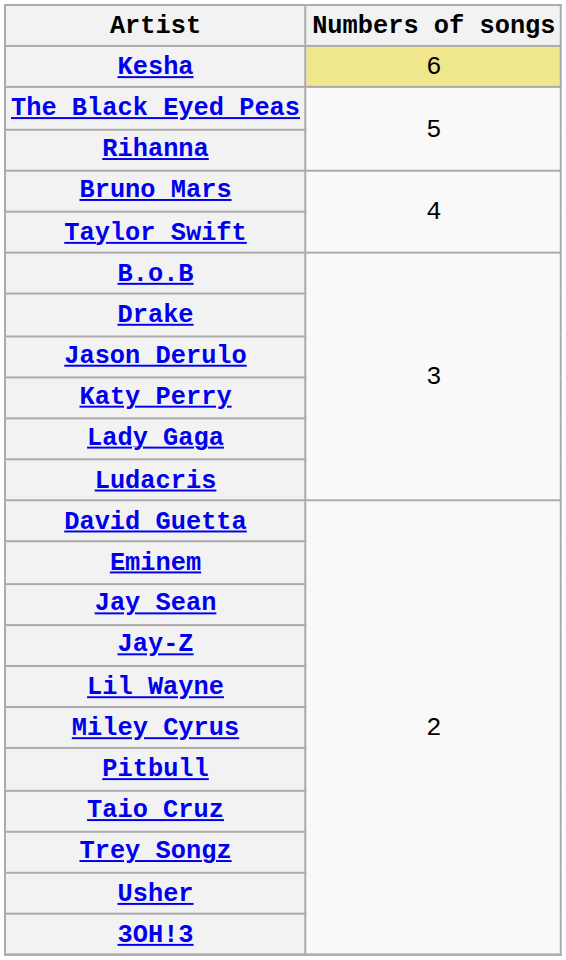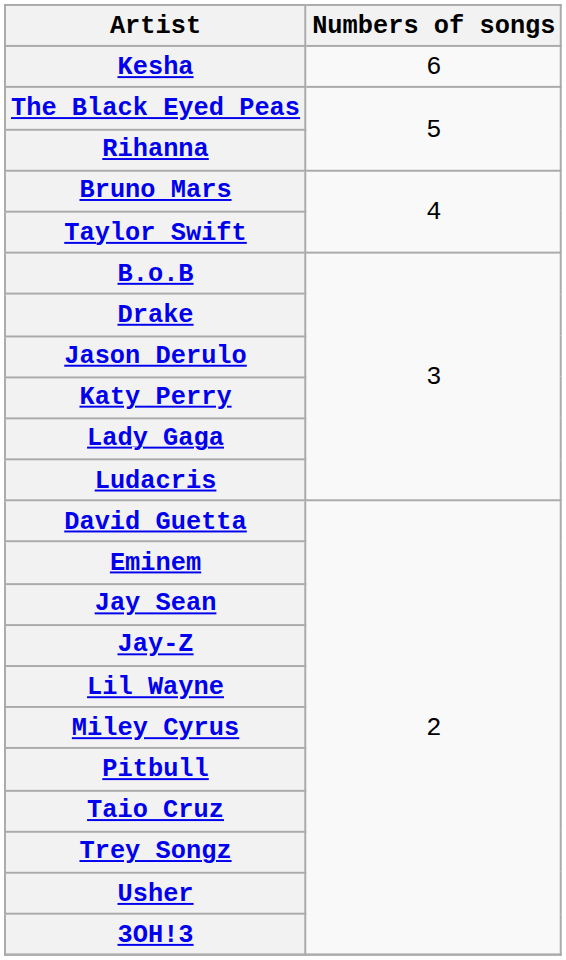(434, 67) khaki background -> (434, 67) no background
